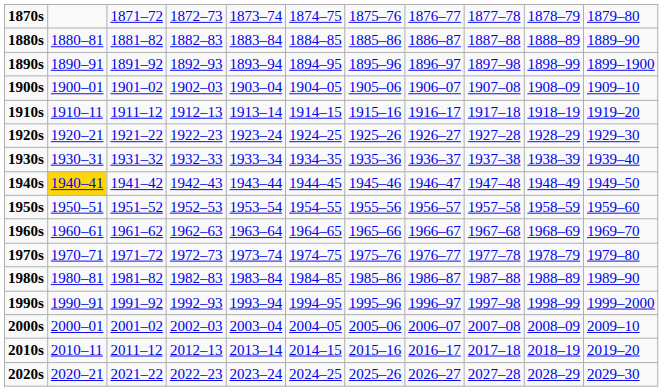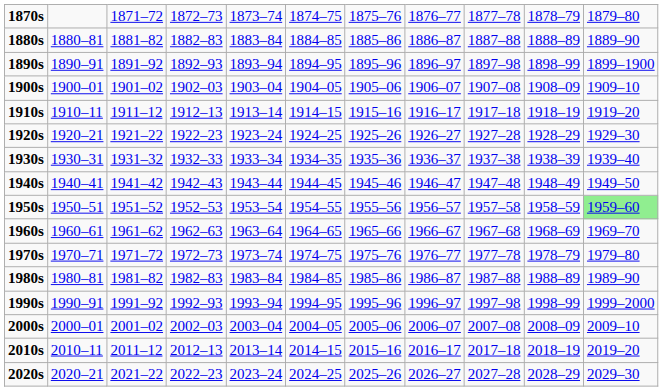(77, 183) gold background -> (77, 183) no background
(613, 207) no background -> (613, 207) lightgreen background
